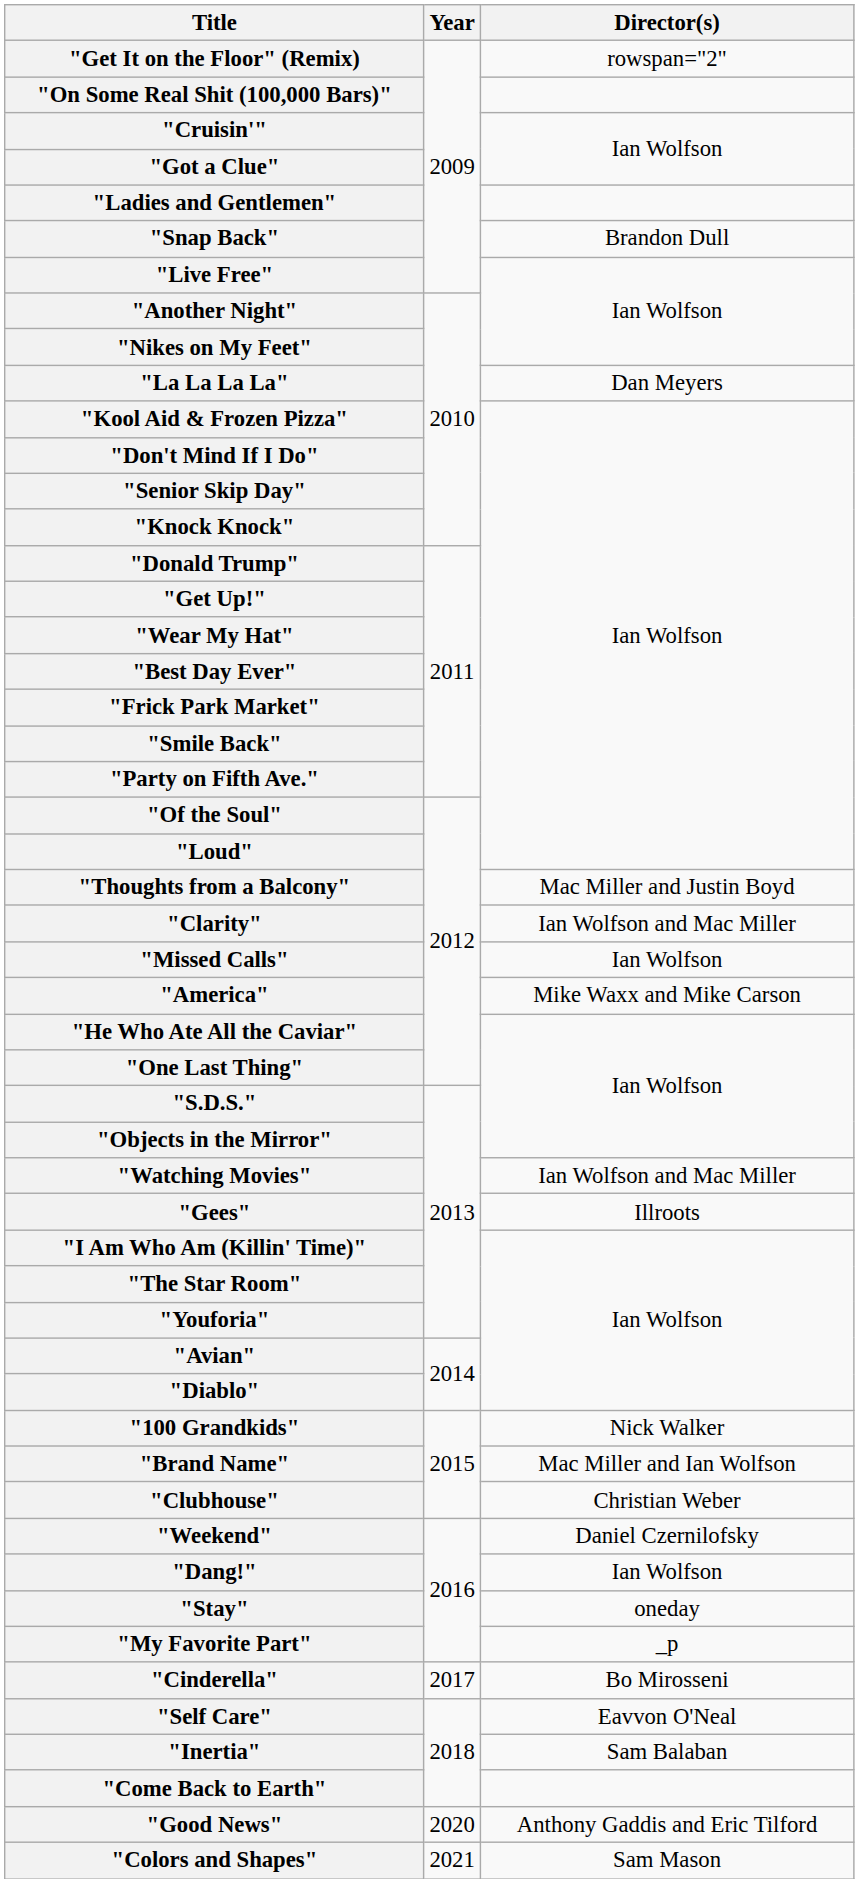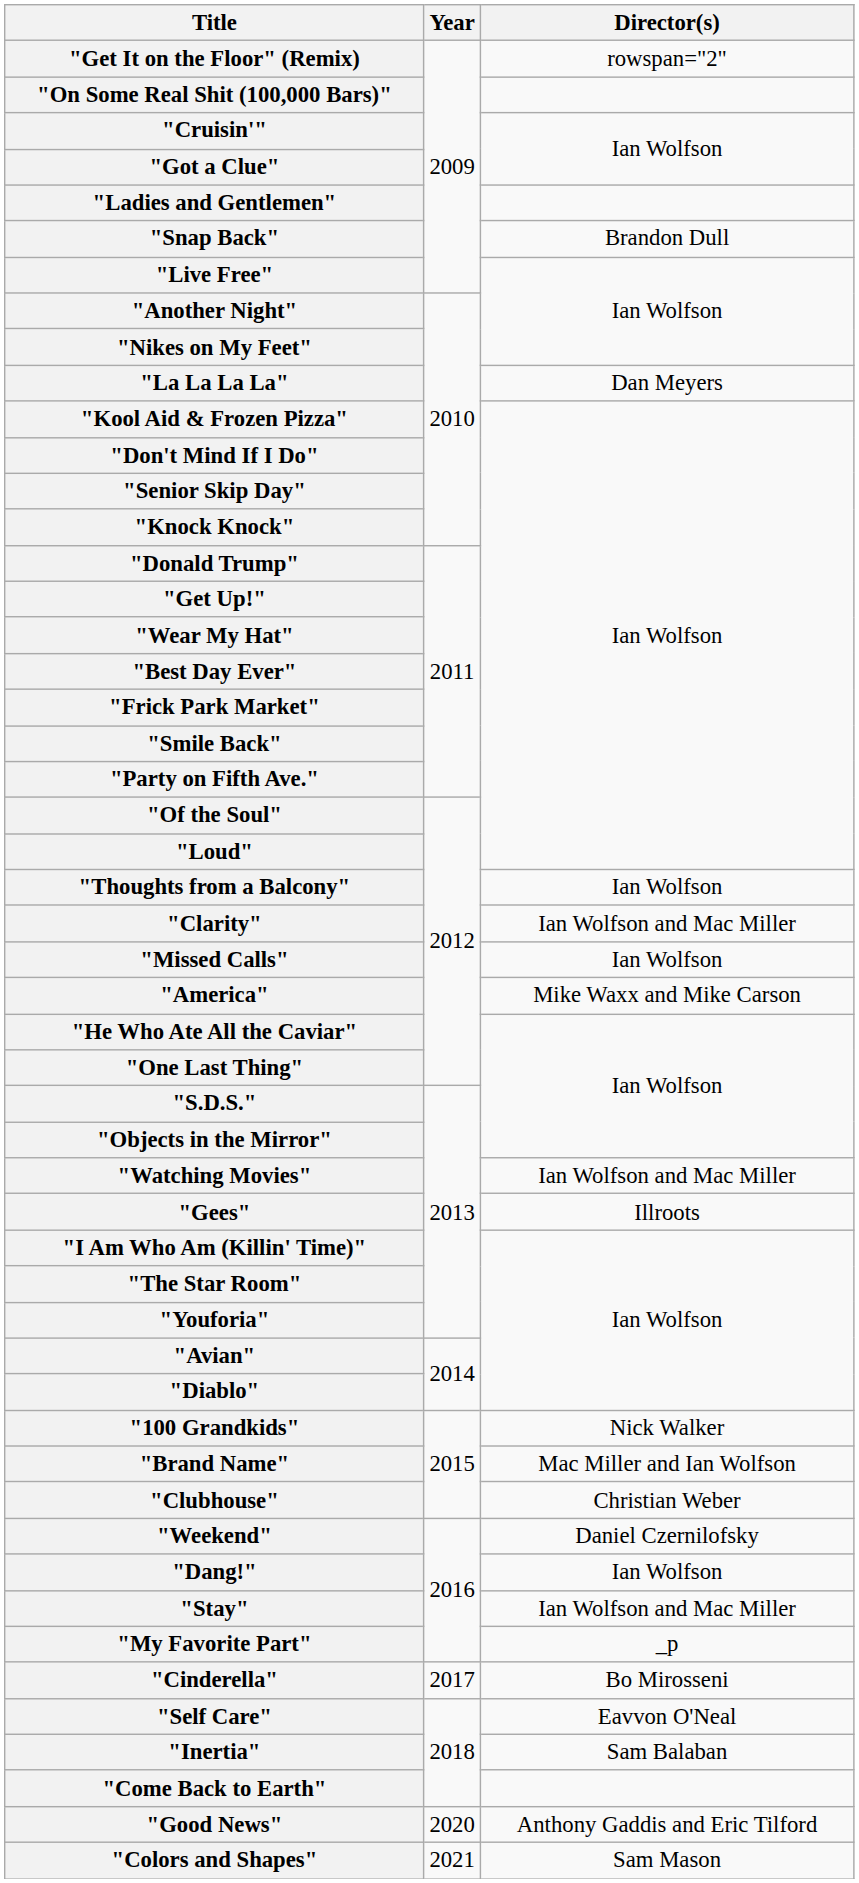(667, 887) Mac Miller and Justin Boyd -> (667, 887) Ian Wolfson
(667, 1607) oneday -> (667, 1607) Ian Wolfson and Mac Miller
